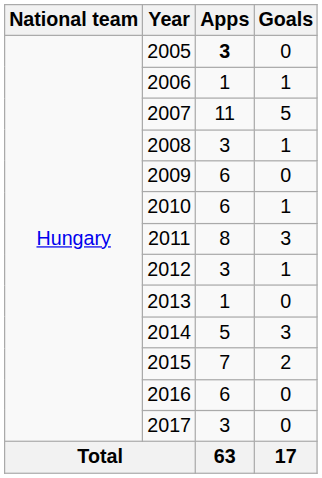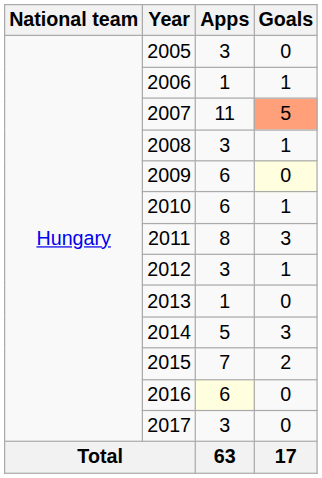(225, 51) bold -> (225, 51) normal
(286, 113) no background -> (286, 113) lightsalmon background
(286, 176) no background -> (286, 176) lightyellow background
(225, 394) no background -> (225, 394) lightyellow background
